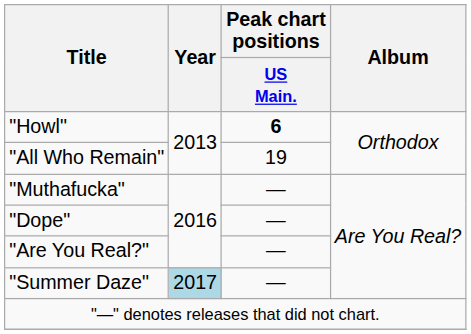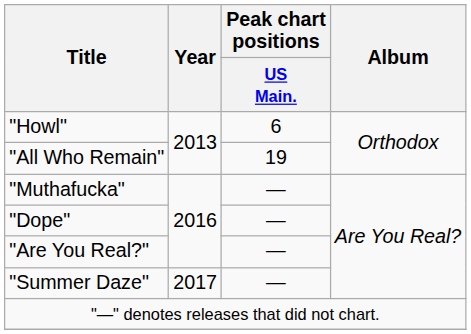(276, 126) bold -> (276, 126) normal
(195, 282) lightblue background -> (195, 282) no background
